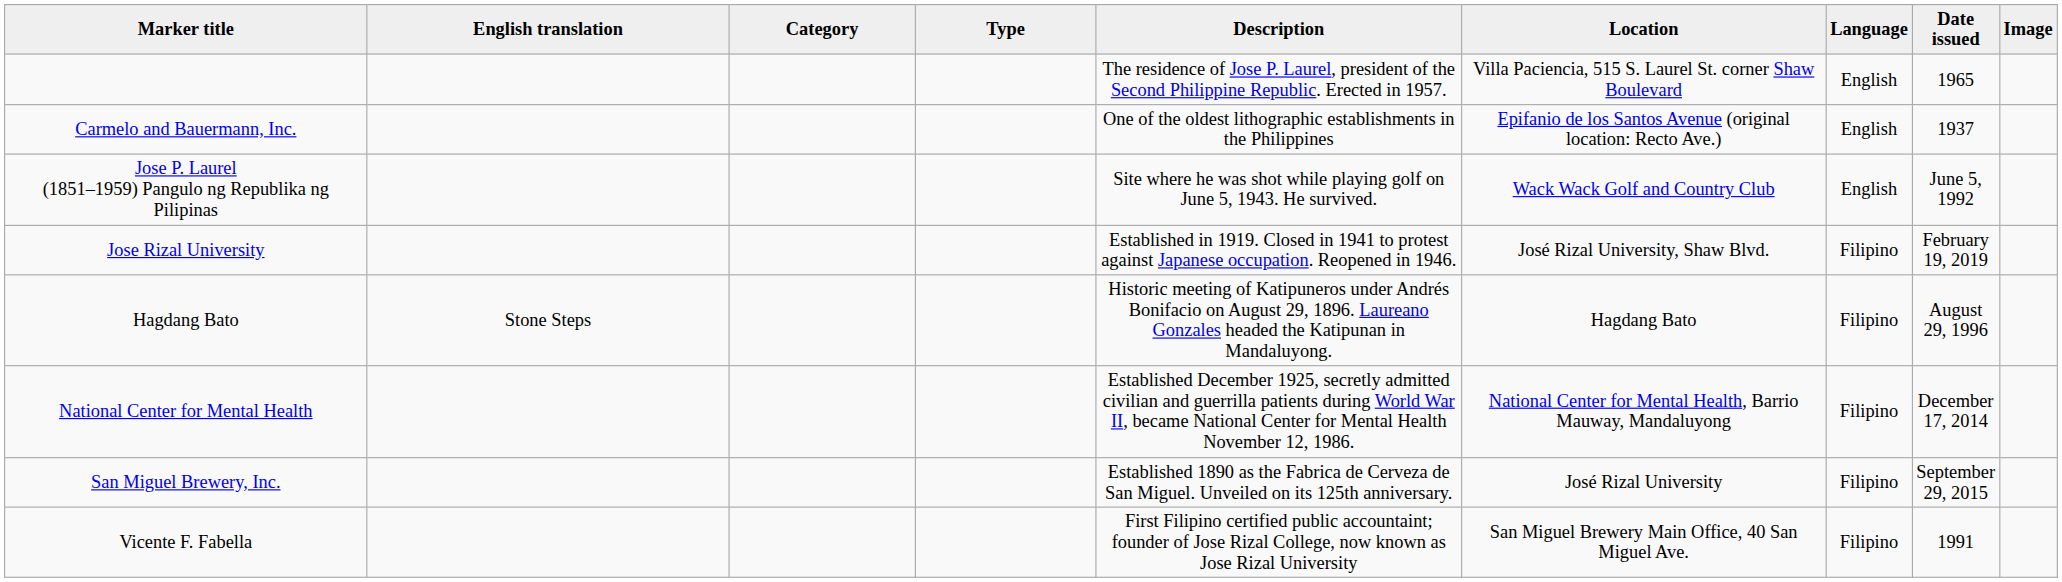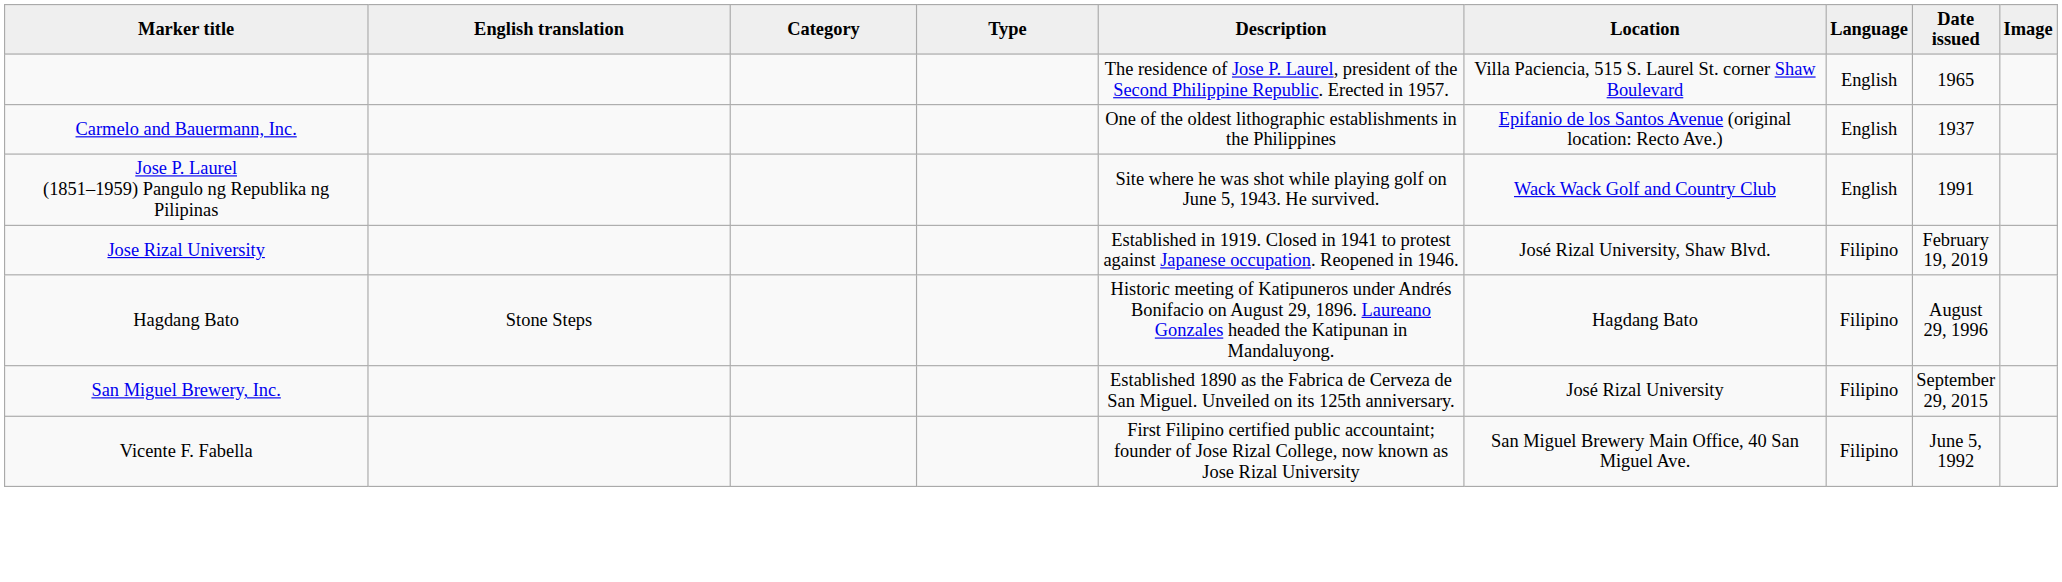(1956, 189) June 5, 1992 -> (1956, 189) 1991
- row: (186, 411)
(1956, 542) 1991 -> (1956, 451) June 5, 1992
